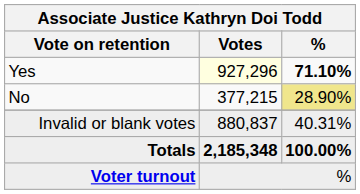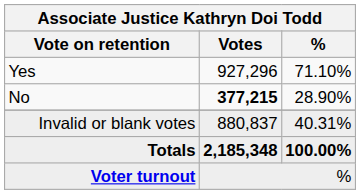(247, 71) lightyellow background -> (247, 71) no background
(323, 71) bold -> (323, 71) normal
(247, 97) normal -> (247, 97) bold
(323, 97) khaki background -> (323, 97) no background
